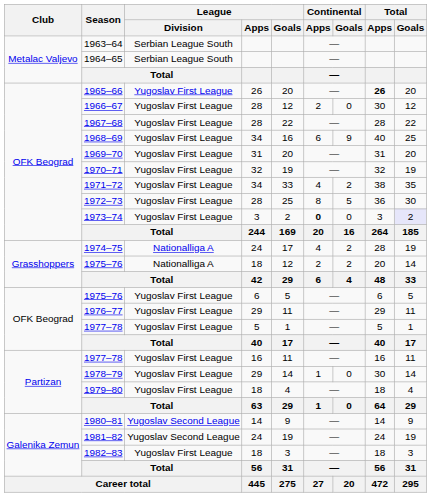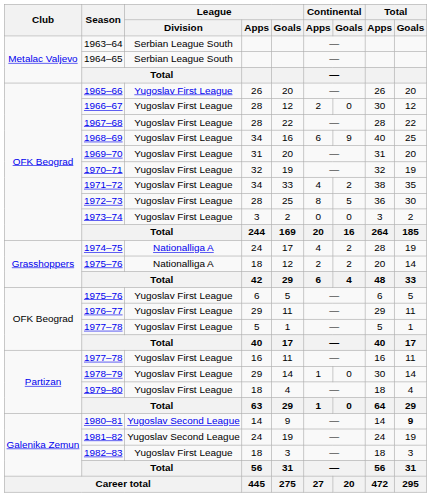(380, 91) bold -> (380, 91) normal
(318, 216) bold -> (318, 216) normal
(410, 216) lavender background -> (410, 216) no background
(410, 421) normal -> (410, 421) bold
